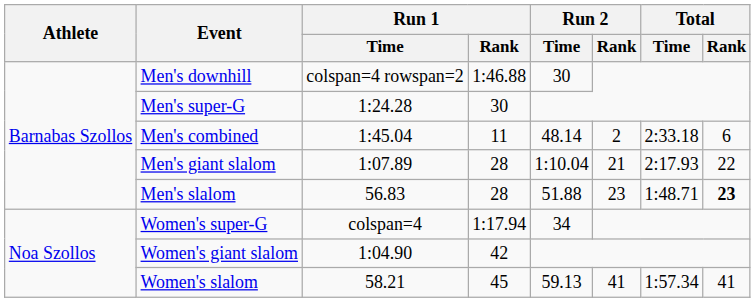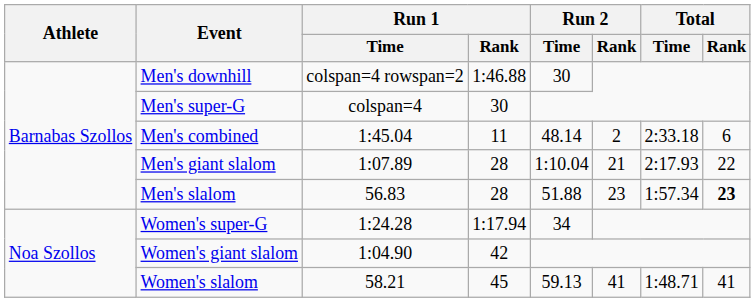(385, 106) 1:24.28 -> (385, 106) colspan=4
(672, 194) 1:48.71 -> (672, 194) 1:57.34
(385, 224) colspan=4 -> (385, 224) 1:24.28
(672, 283) 1:57.34 -> (672, 283) 1:48.71
